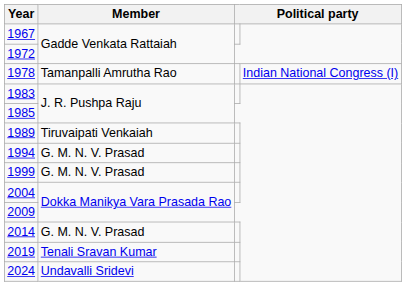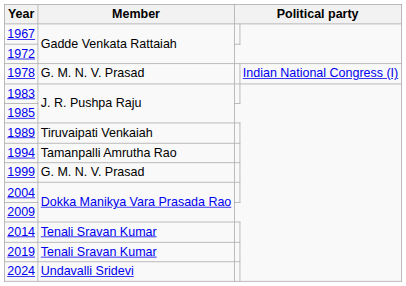(109, 73) Tamanpalli Amrutha Rao -> (93, 73) G. M. N. V. Prasad
(93, 152) G. M. N. V. Prasad -> (109, 152) Tamanpalli Amrutha Rao
(93, 232) G. M. N. V. Prasad -> (99, 232) Tenali Sravan Kumar
